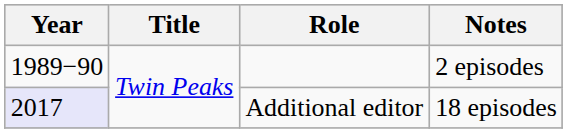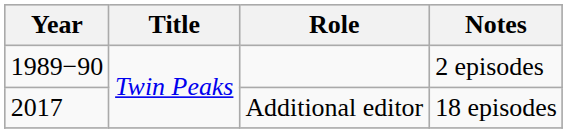(37, 107) lavender background -> (37, 107) no background
